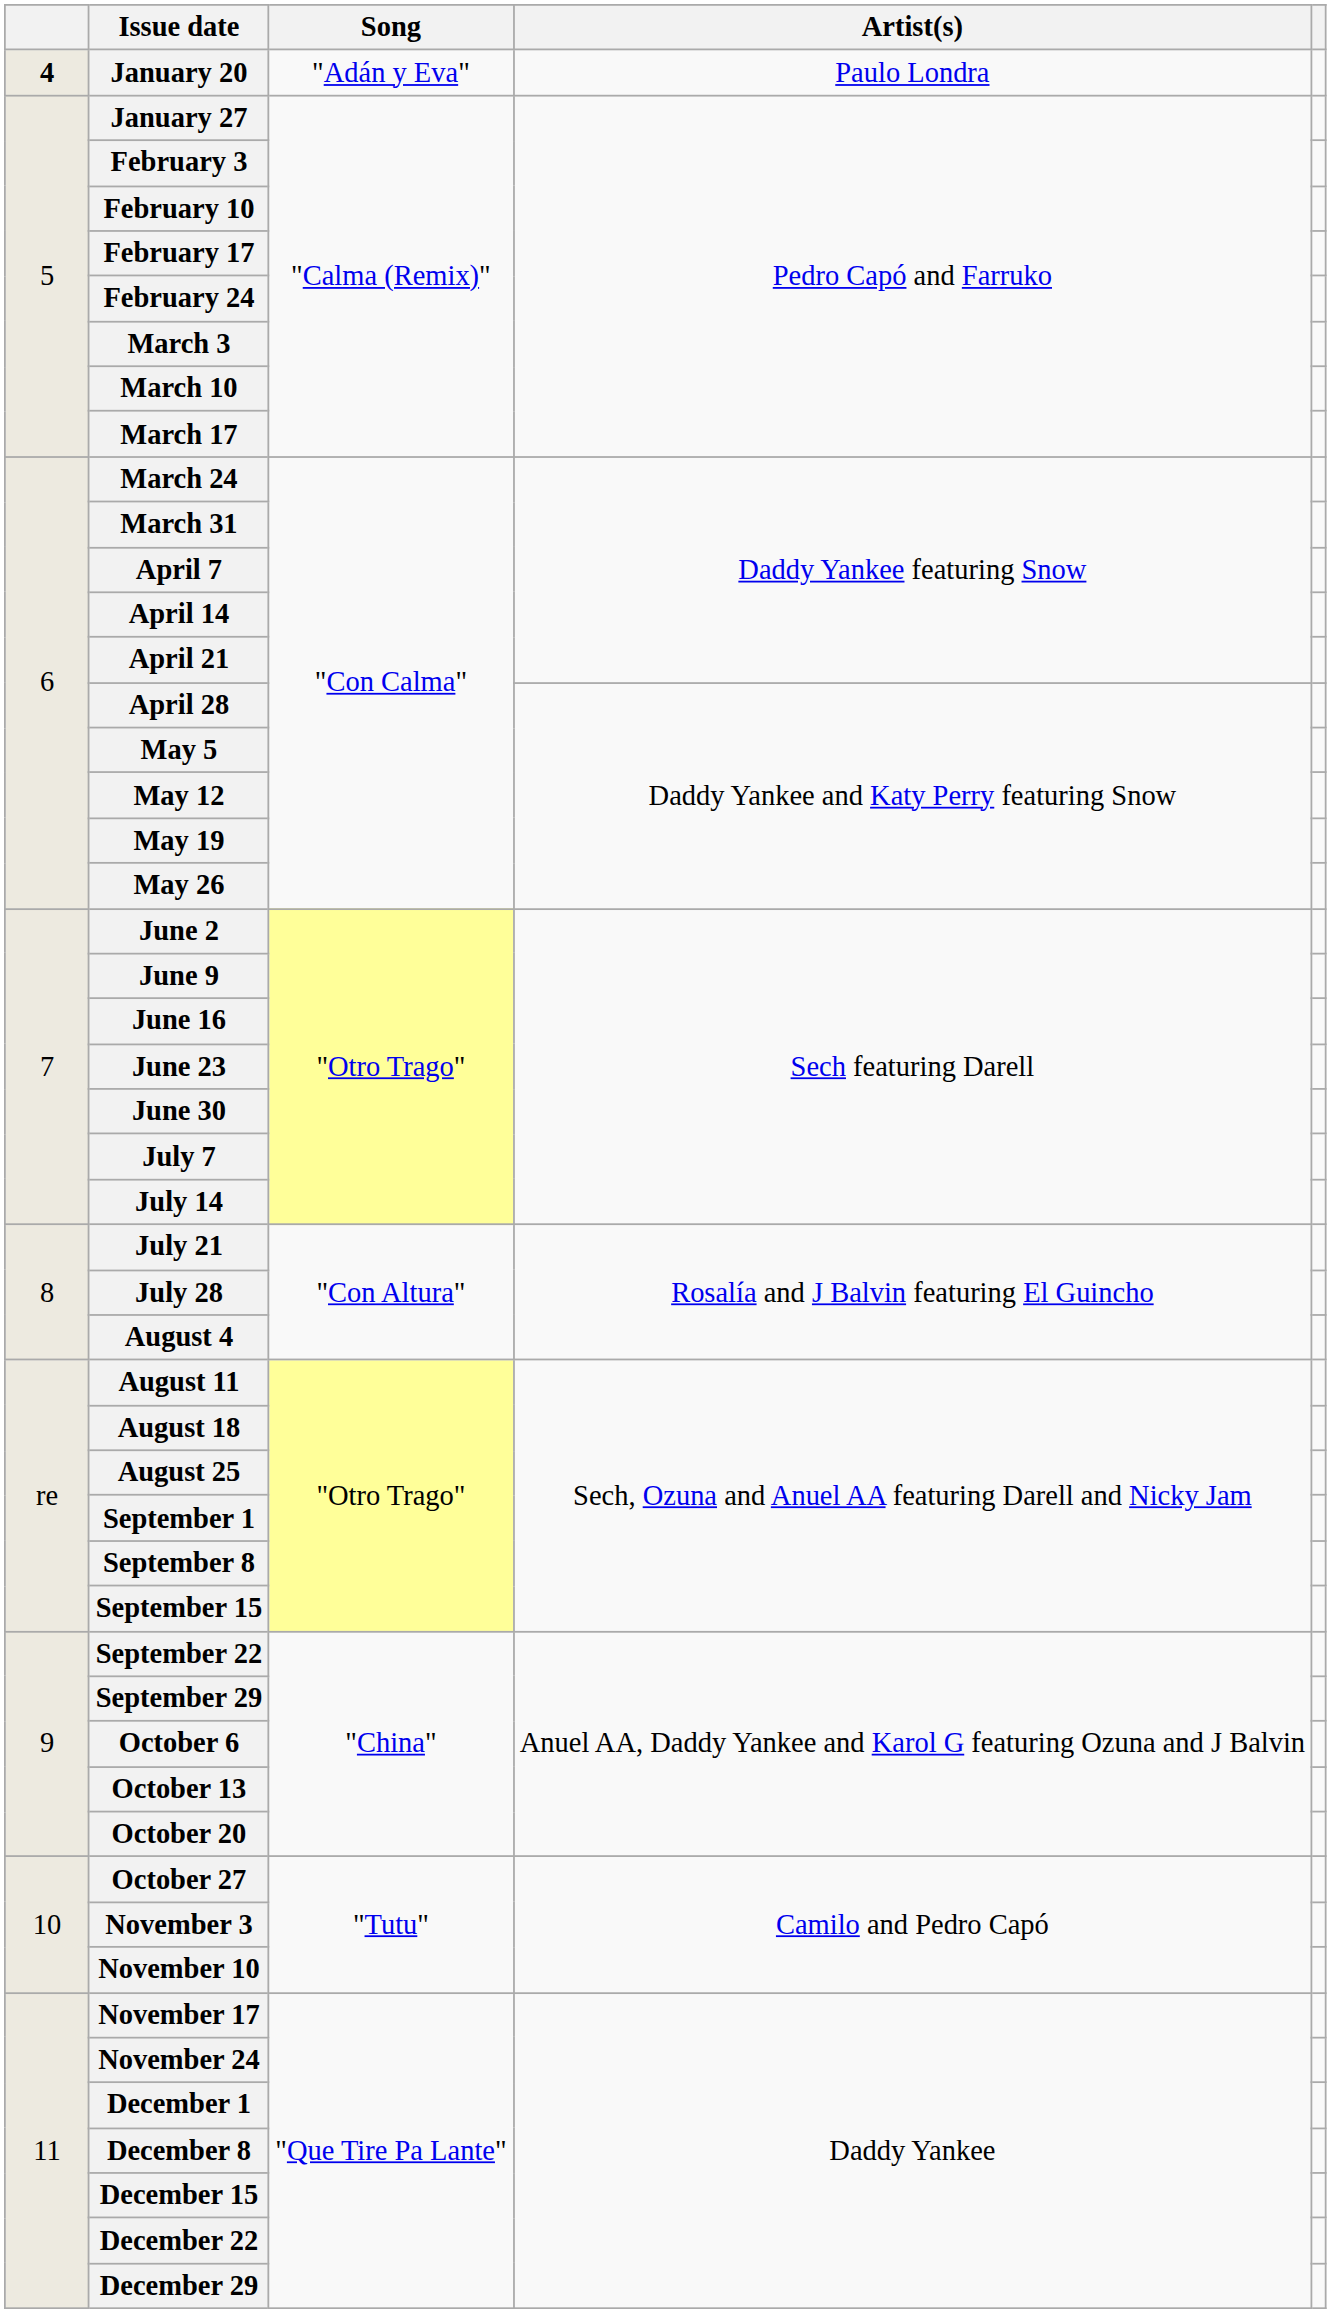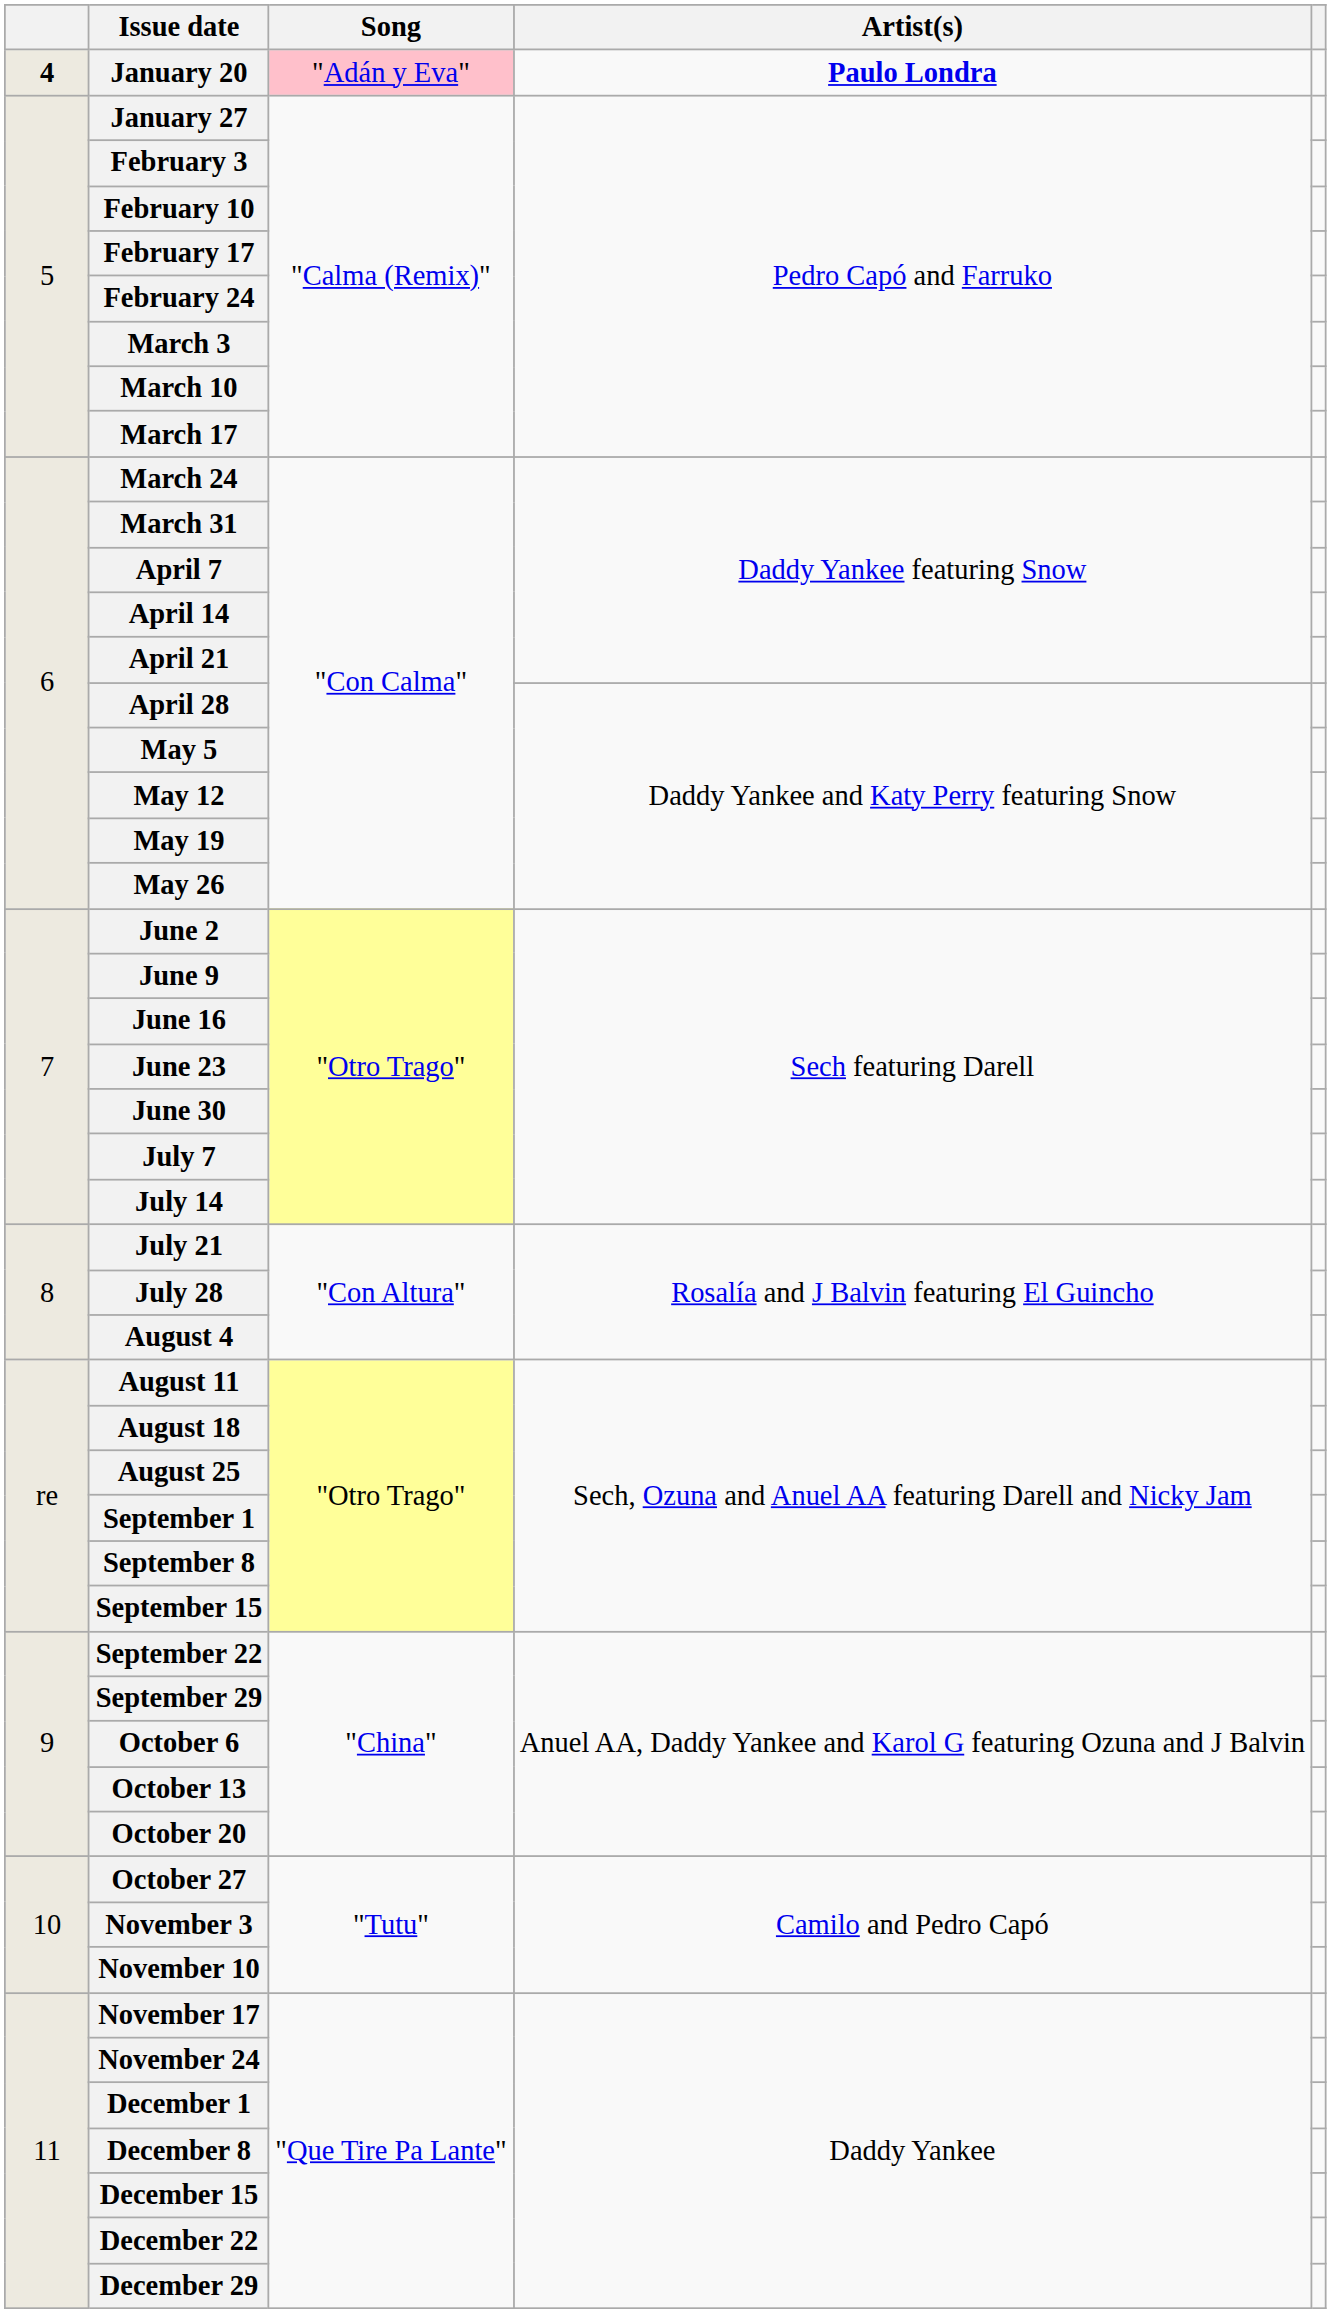(391, 72) no background -> (391, 72) pink background
(912, 72) normal -> (912, 72) bold
